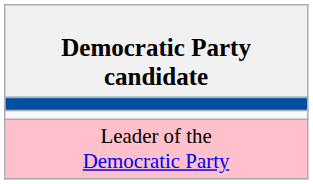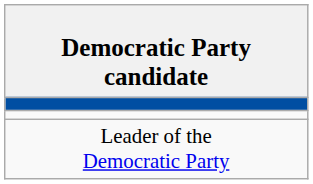(156, 149) pink background -> (156, 149) no background
